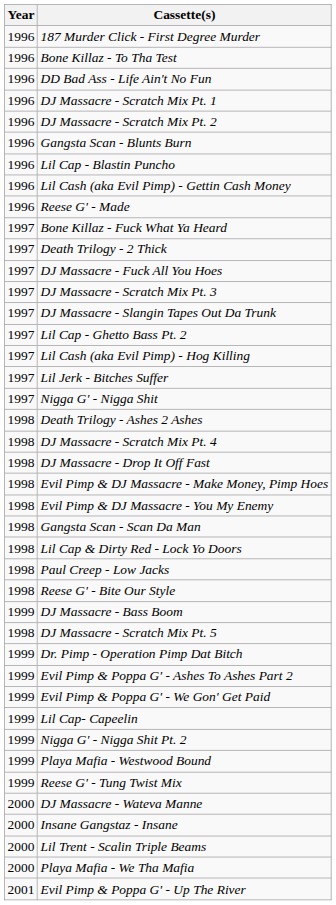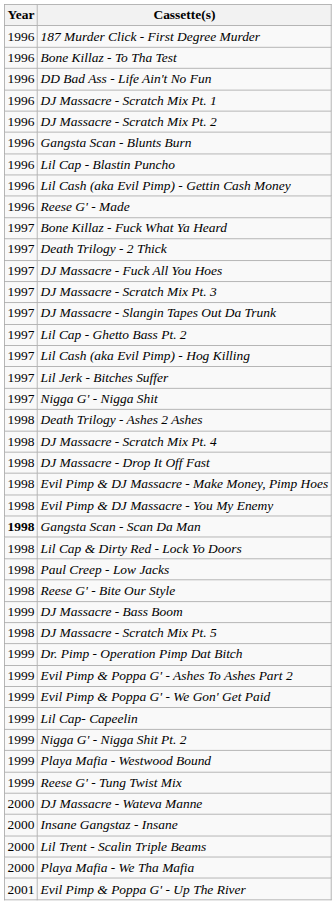(21, 526) normal -> (21, 526) bold
